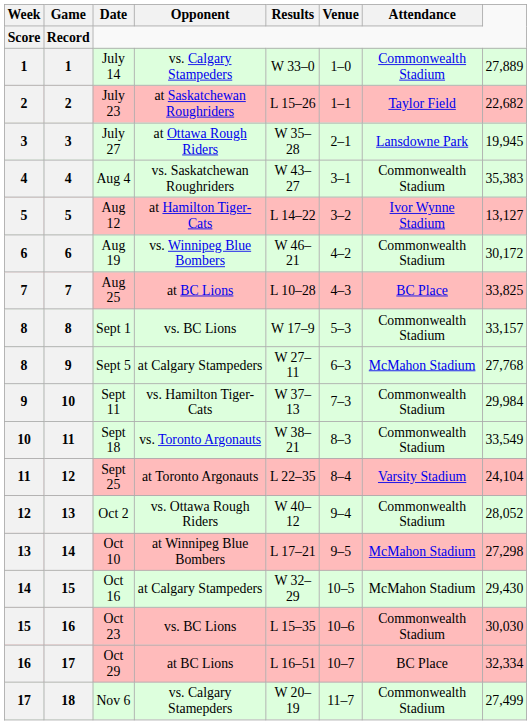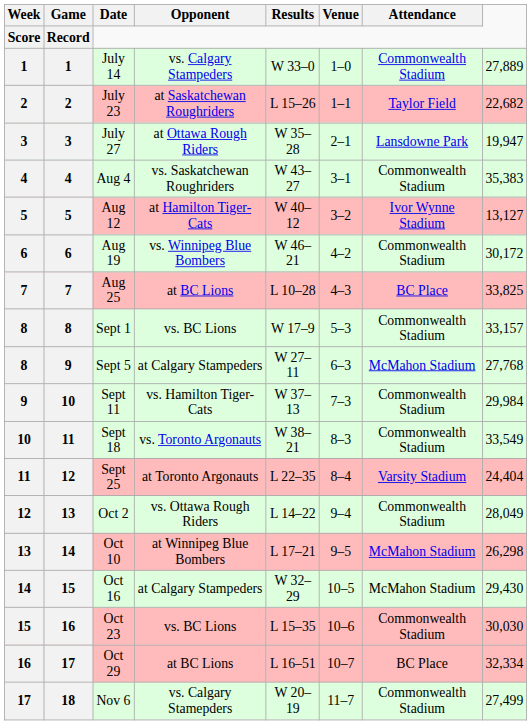(504, 141) 19,945 -> (504, 141) 19,947
(293, 216) L 14–22 -> (293, 216) W 40–12
(504, 477) 24,104 -> (504, 477) 24,404
(293, 514) W 40–12 -> (293, 514) L 14–22
(504, 514) 28,052 -> (504, 514) 28,049
(504, 551) 27,298 -> (504, 551) 26,298
